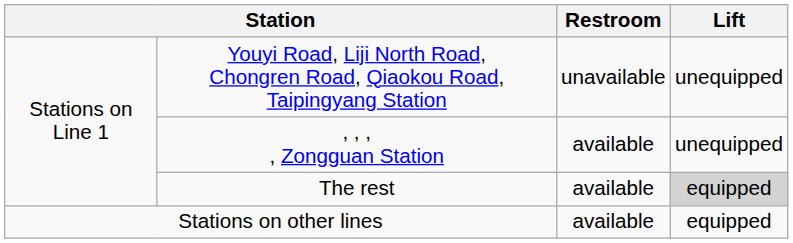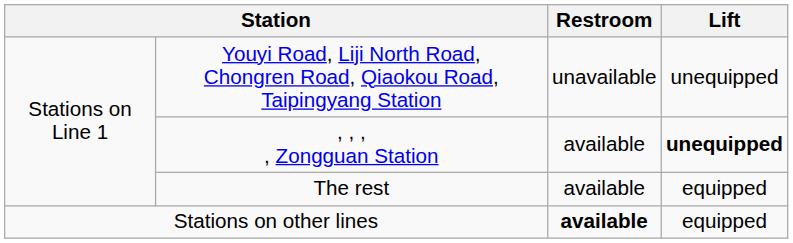(729, 144) normal -> (724, 144) bold
(729, 188) lightgrey background -> (724, 188) no background
(613, 221) normal -> (604, 221) bold
